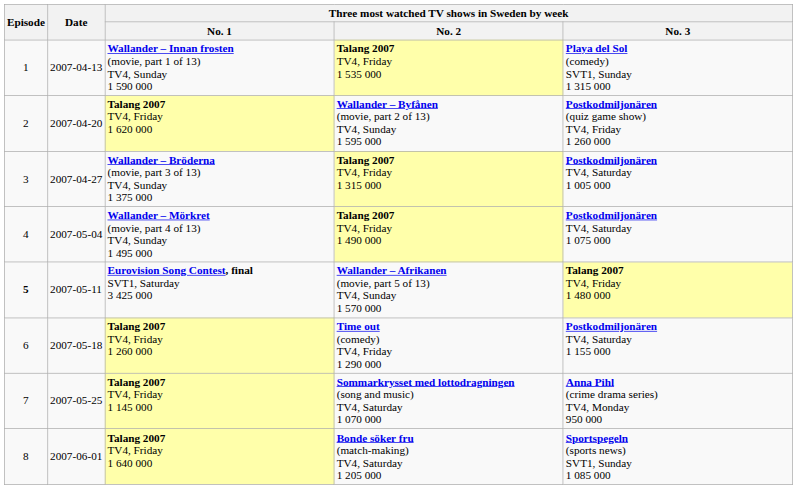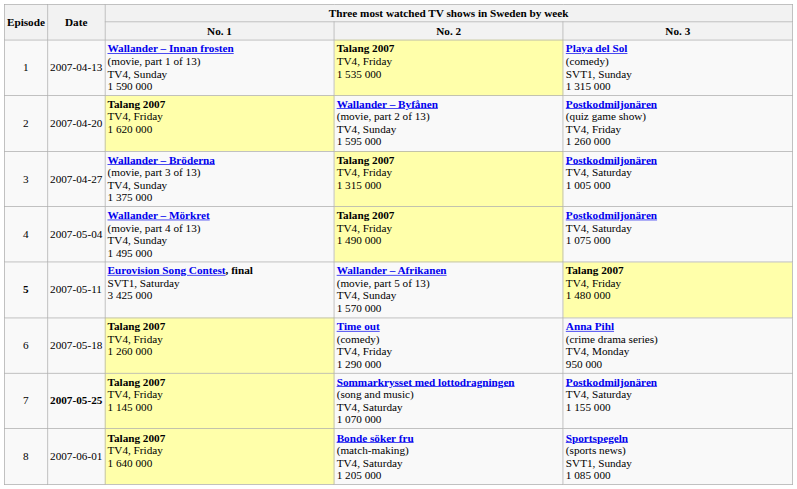(611, 339) Postkodmiljonären TV4, Saturday 1 155 000 -> (612, 345) Anna Pihl (crime drama series) TV4, Monday 950 000
(76, 401) normal -> (76, 401) bold
(612, 401) Anna Pihl (crime drama series) TV4, Monday 950 000 -> (611, 394) Postkodmiljonären TV4, Saturday 1 155 000
